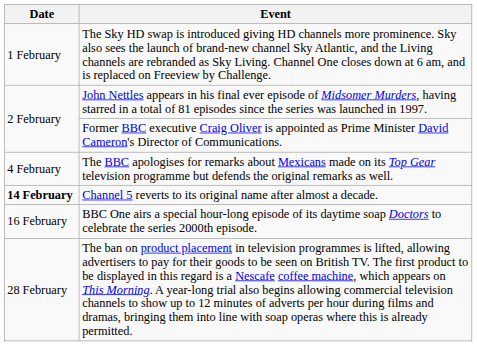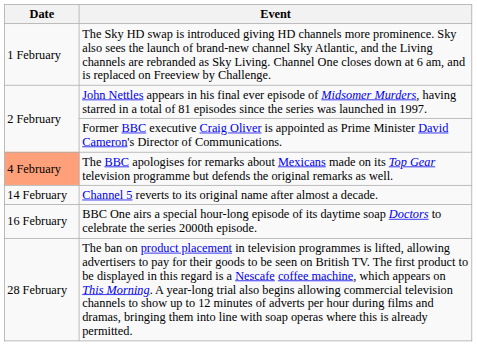(34, 168) no background -> (34, 168) lightsalmon background
(40, 195) bold -> (37, 195) normal
